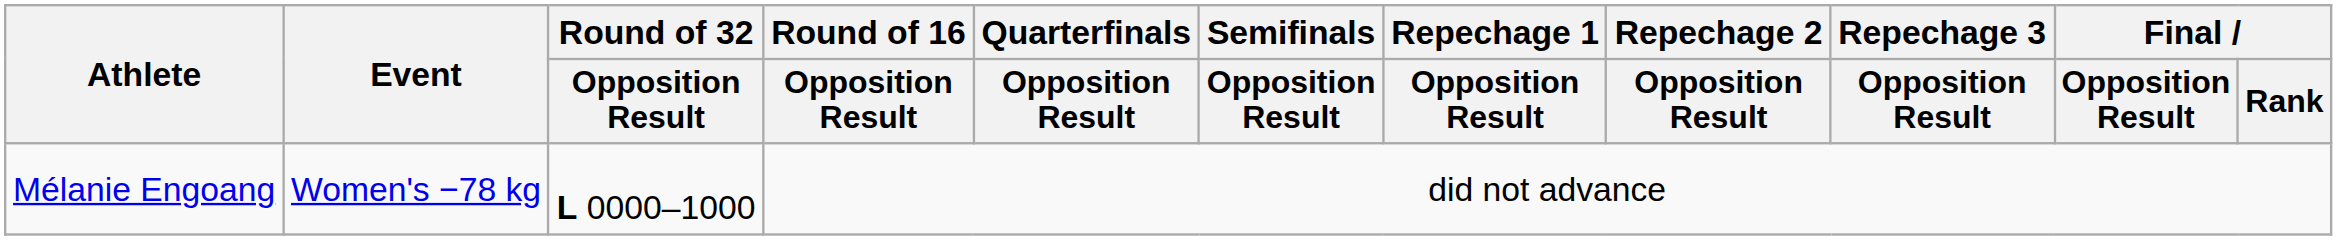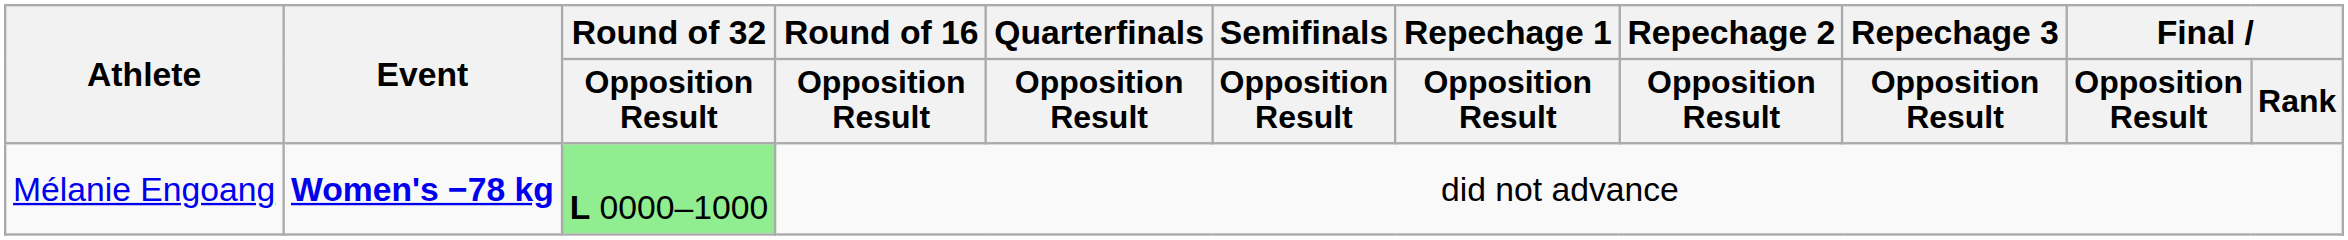(416, 189) normal -> (422, 189) bold
(656, 208) no background -> (669, 208) lightgreen background
